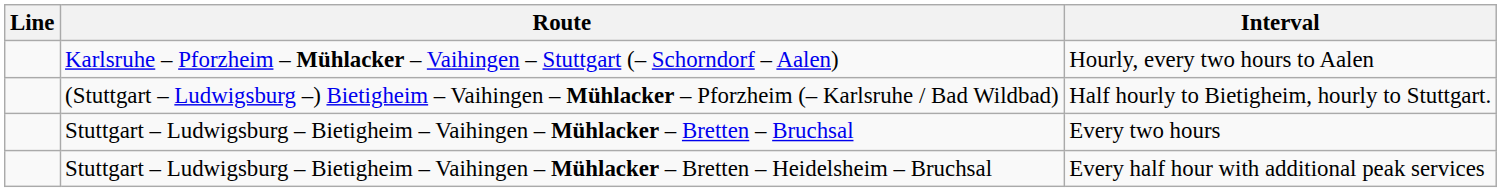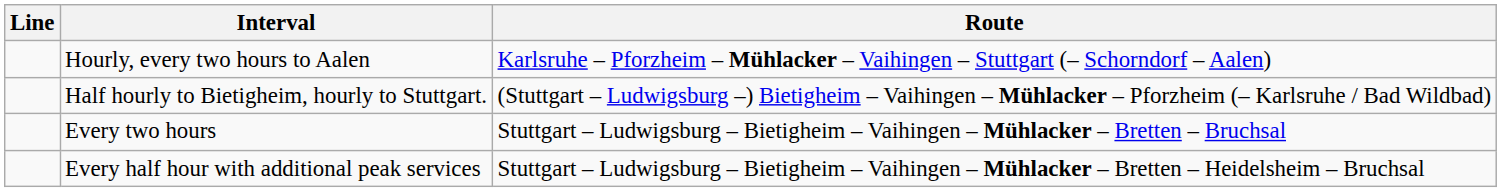columns swapped: (562, 22) <-> (1280, 22)
